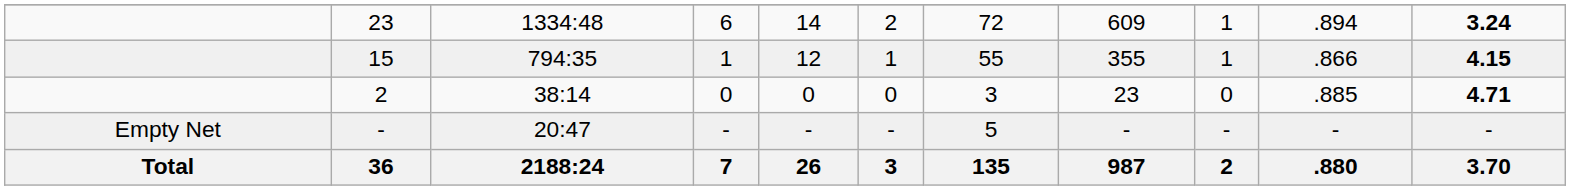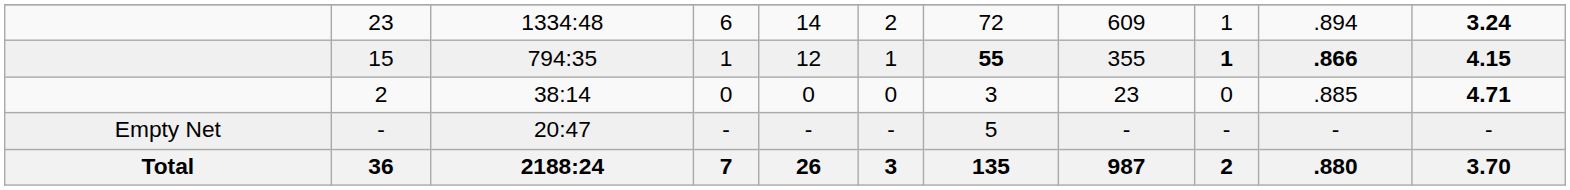(991, 58) normal -> (991, 58) bold
(1227, 58) normal -> (1227, 58) bold
(1336, 58) normal -> (1336, 58) bold
